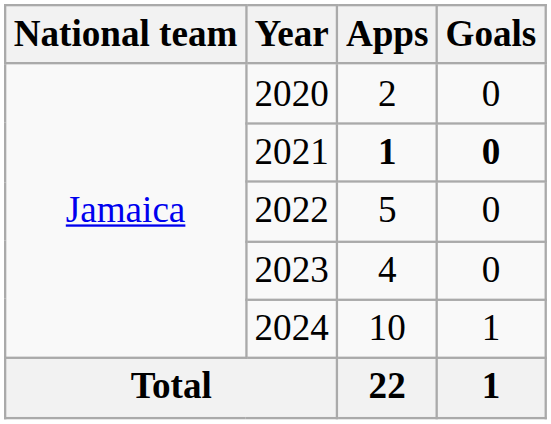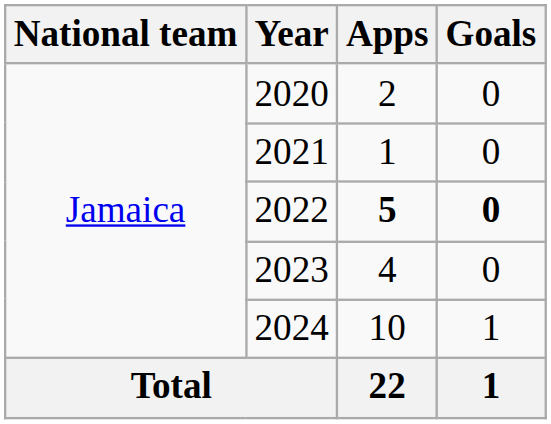(387, 151) bold -> (387, 151) normal
(491, 151) bold -> (491, 151) normal
(387, 210) normal -> (387, 210) bold
(491, 210) normal -> (491, 210) bold
